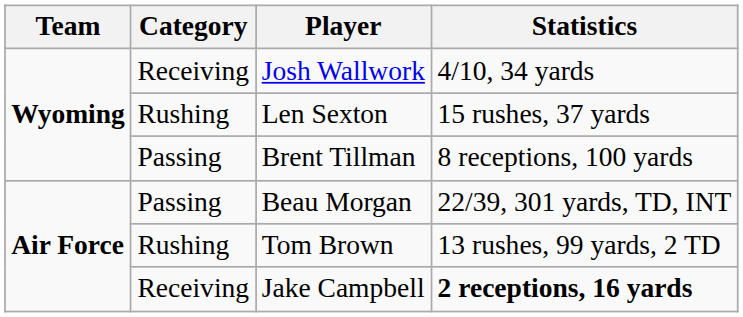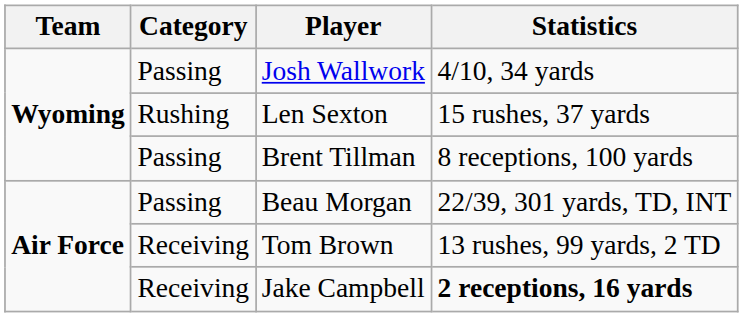(193, 70) Receiving -> (180, 70) Passing
(183, 245) Rushing -> (193, 245) Receiving
